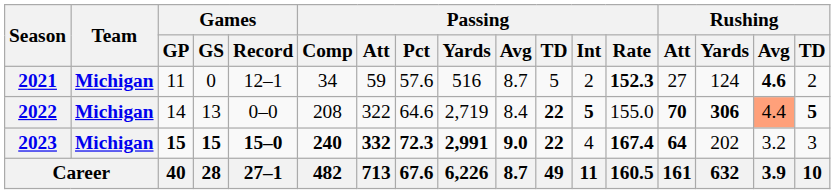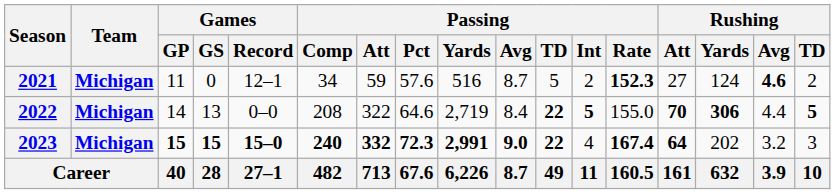(774, 111) lightsalmon background -> (774, 111) no background
